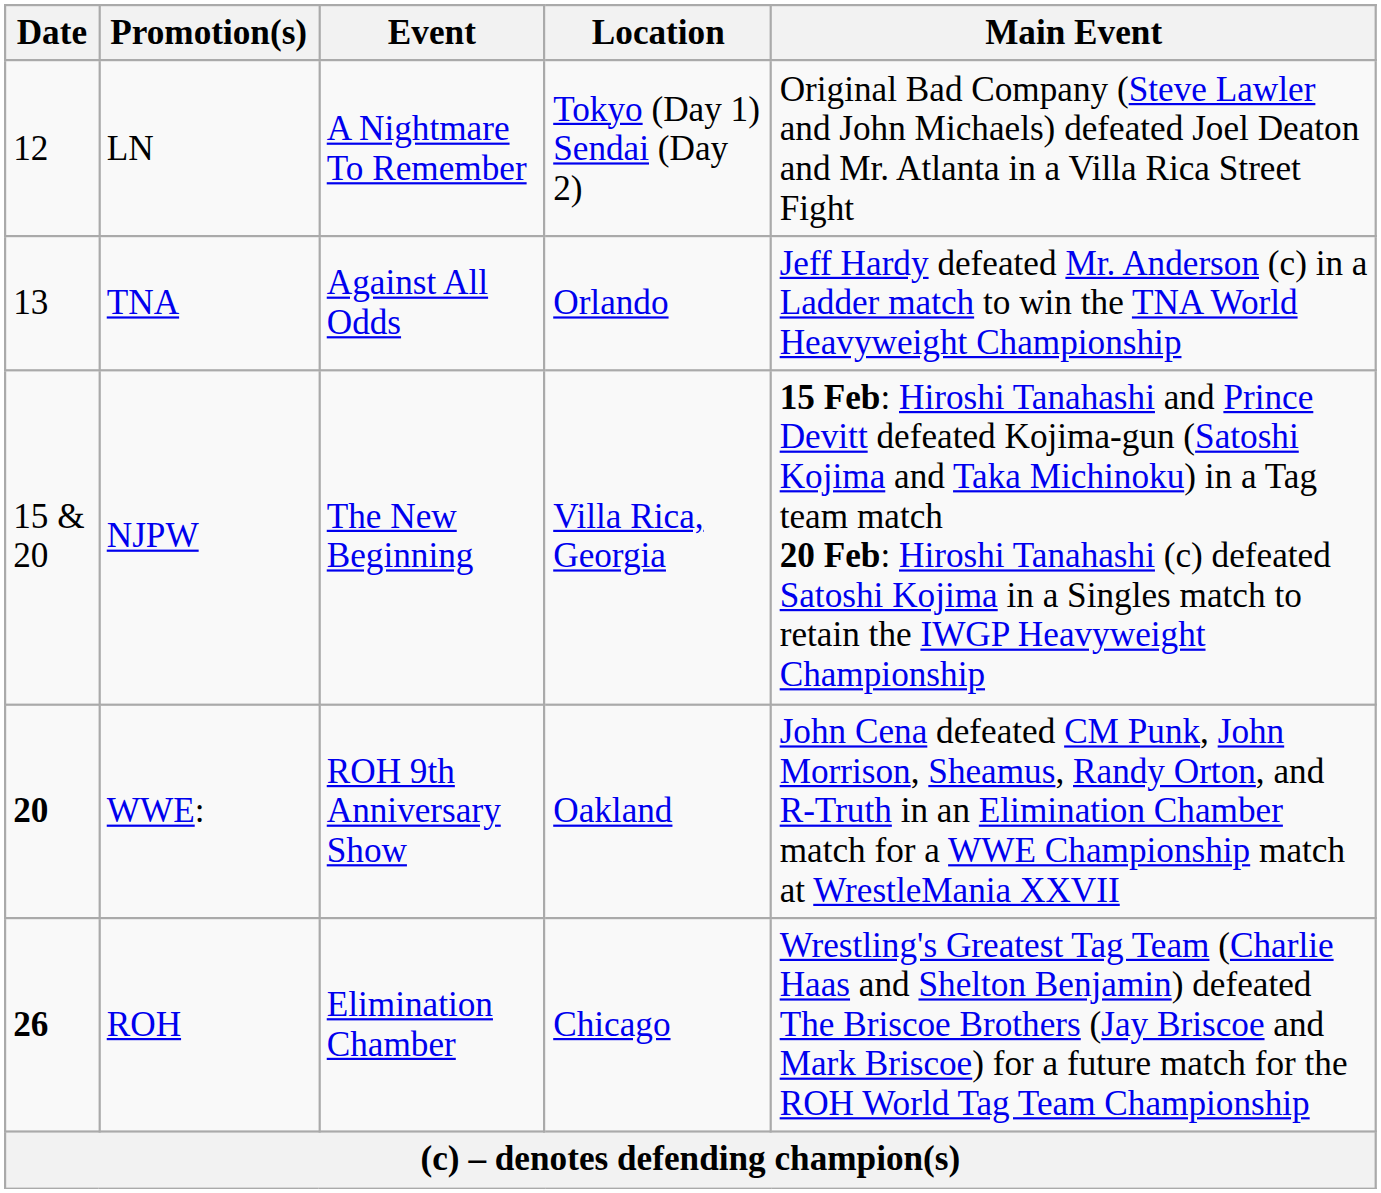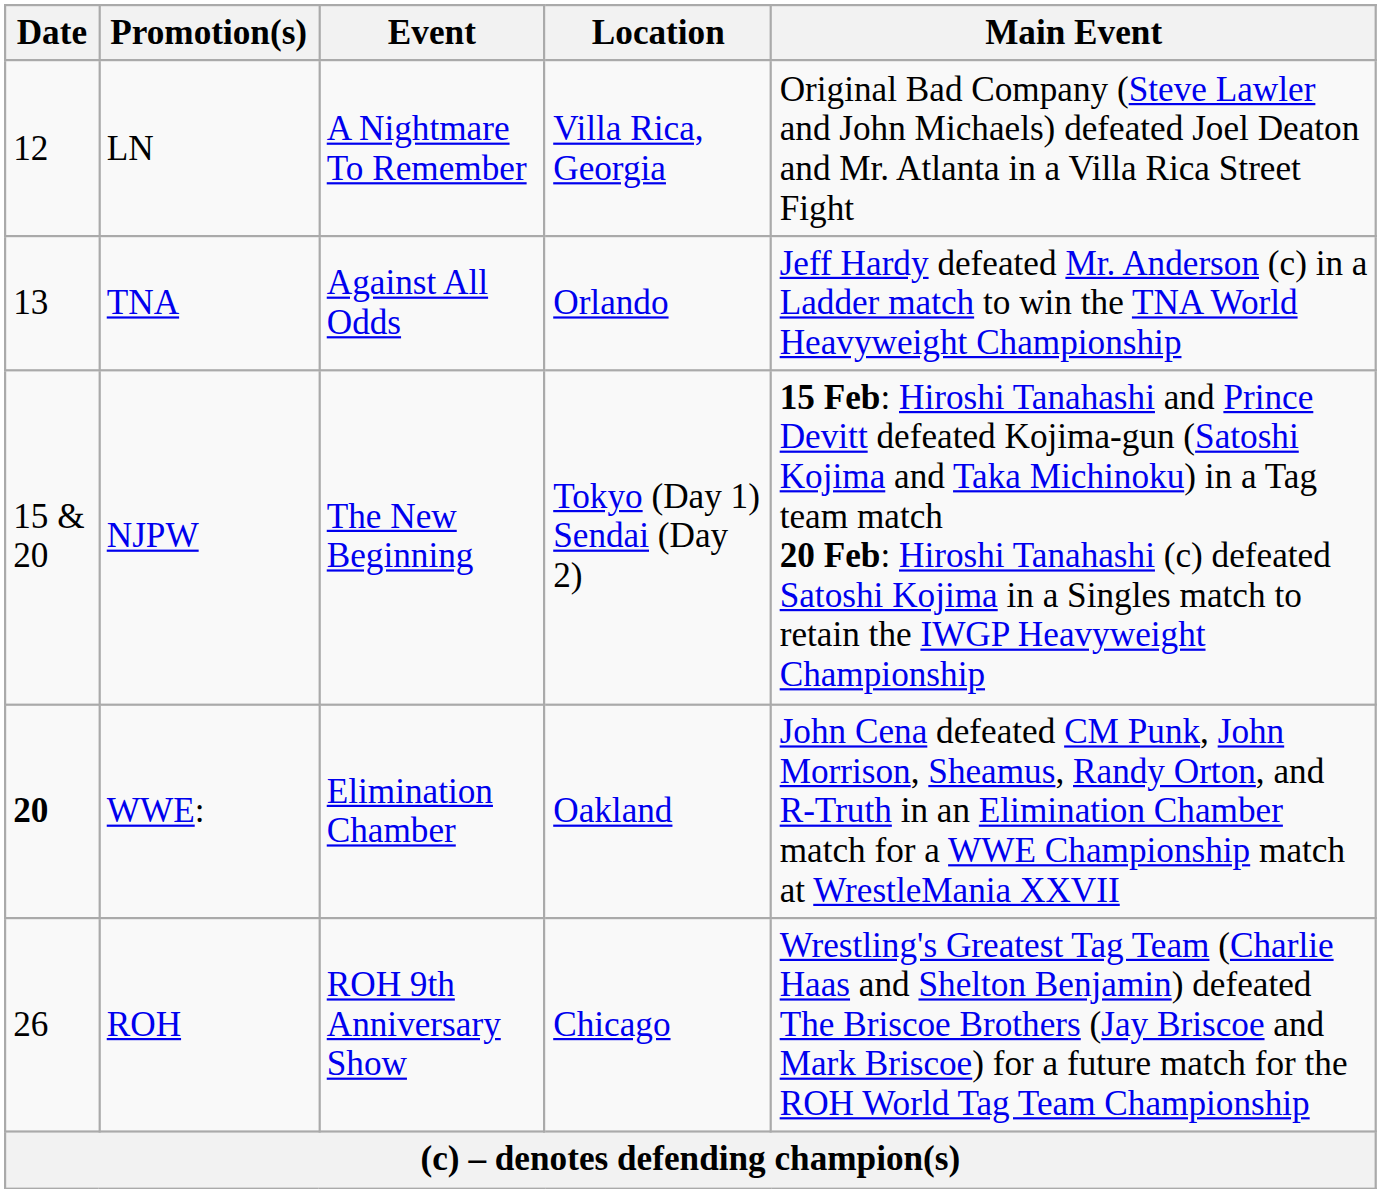(657, 147) Tokyo (Day 1) Sendai (Day 2) -> (628, 147) Villa Rica, Georgia
(628, 536) Villa Rica, Georgia -> (657, 536) Tokyo (Day 1) Sendai (Day 2)
(414, 810) ROH 9th Anniversary Show -> (410, 810) Elimination Chamber
(31, 1024) bold -> (31, 1024) normal
(410, 1024) Elimination Chamber -> (414, 1024) ROH 9th Anniversary Show
